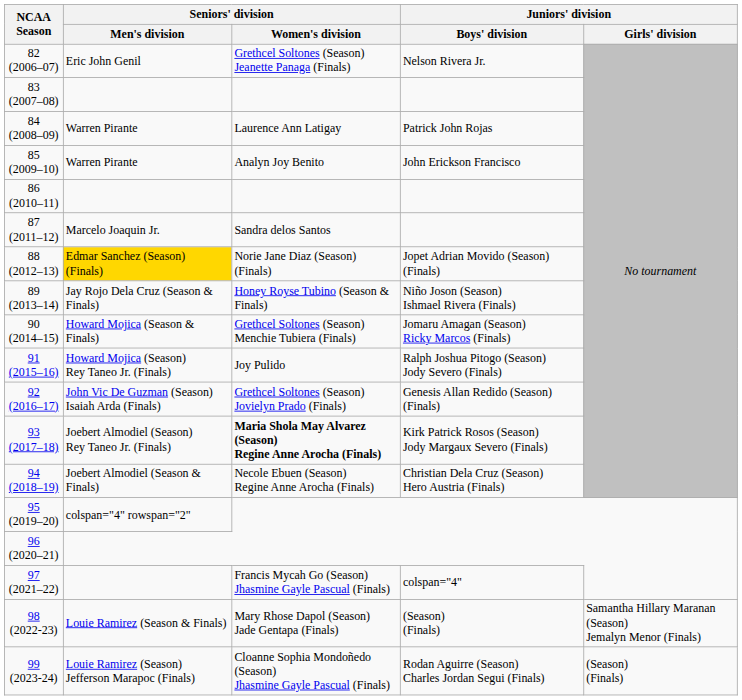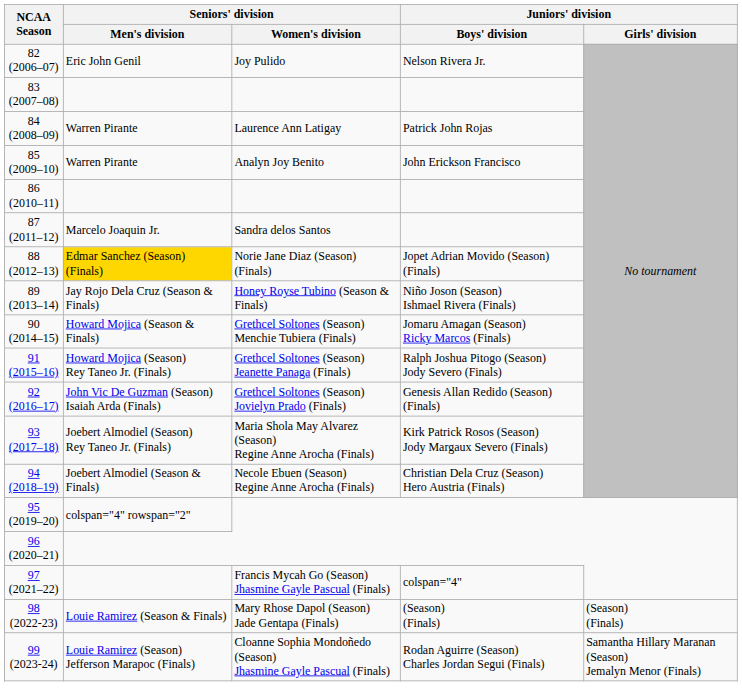(299, 61) Grethcel Soltones (Season) Jeanette Panaga (Finals) -> (260, 61) Joy Pulido
(260, 365) Joy Pulido -> (299, 365) Grethcel Soltones (Season) Jeanette Panaga (Finals)
(308, 440) bold -> (304, 440) normal
(651, 623) Samantha Hillary Maranan (Season) Jemalyn Menor (Finals) -> (607, 616) (Season) (Finals)
(607, 671) (Season) (Finals) -> (651, 657) Samantha Hillary Maranan (Season) Jemalyn Menor (Finals)
